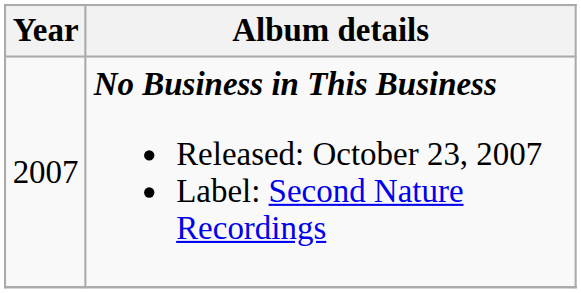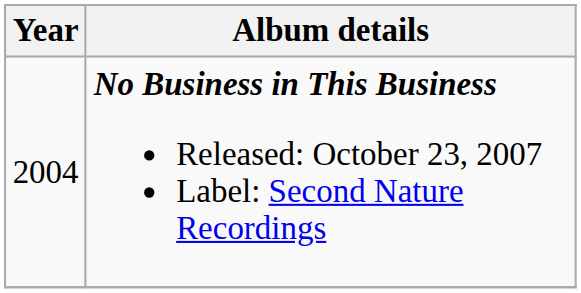(46, 171) 2007 -> (46, 171) 2004
